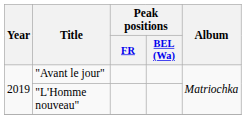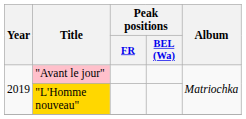(70, 74) no background -> (70, 74) pink background
(61, 98) no background -> (61, 98) gold background
